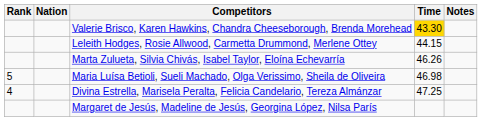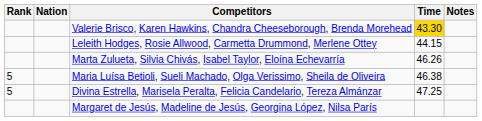(429, 76) 46.98 -> (429, 76) 46.38
(9, 92) 4 -> (9, 92) 5
